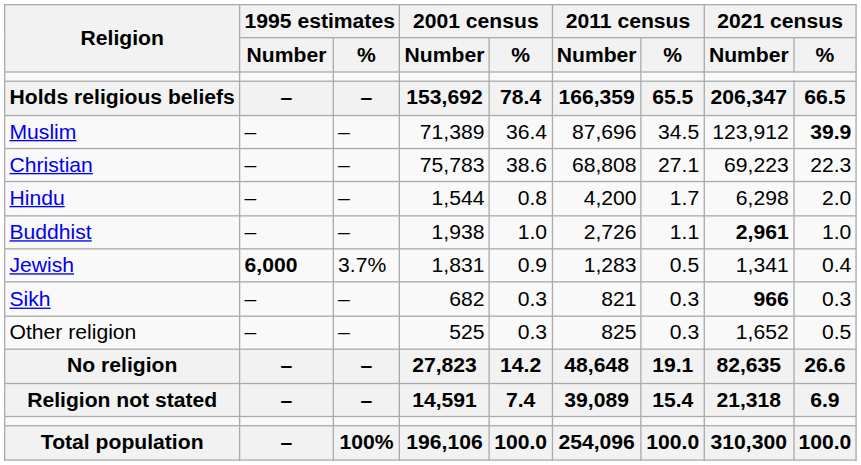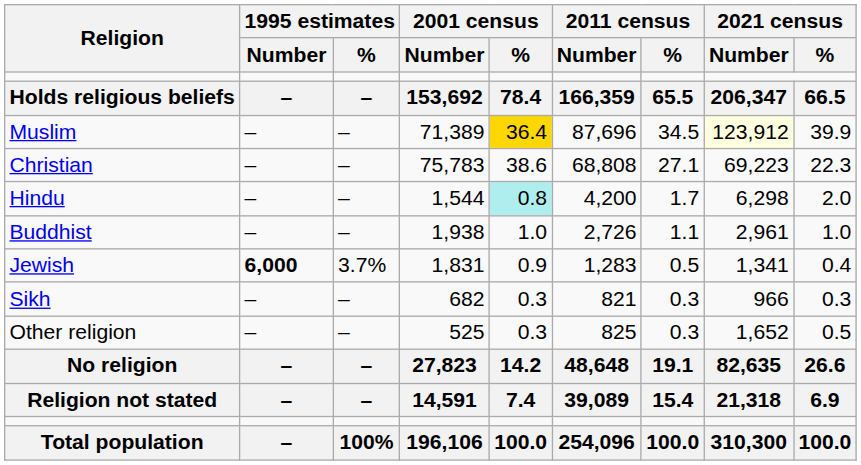(526, 131) no background -> (526, 131) gold background
(751, 131) no background -> (751, 131) lightyellow background
(831, 131) bold -> (831, 131) normal
(532, 198) no background -> (532, 198) paleturquoise background
(762, 231) bold -> (762, 231) normal
(771, 298) bold -> (771, 298) normal
